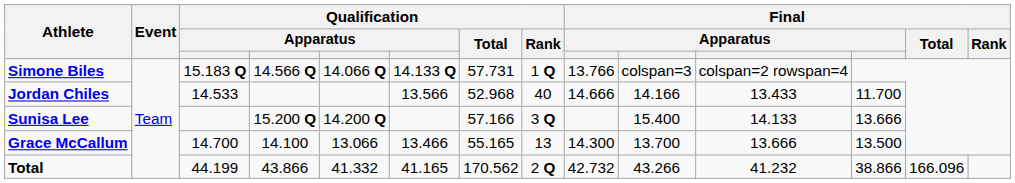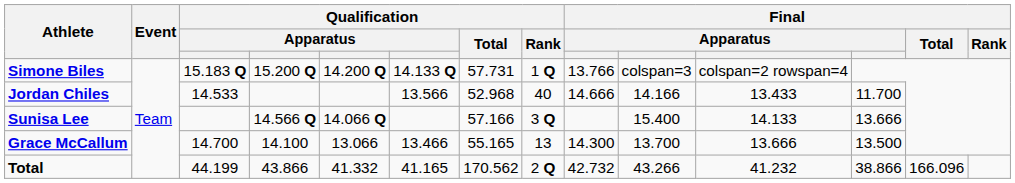(285, 71) 14.566 Q -> (285, 71) 15.200 Q
(355, 71) 14.066 Q -> (355, 71) 14.200 Q
(285, 119) 15.200 Q -> (285, 119) 14.566 Q
(355, 119) 14.200 Q -> (355, 119) 14.066 Q
